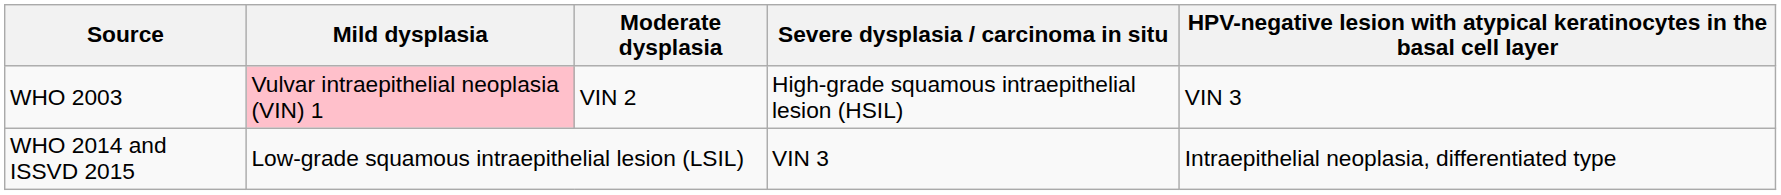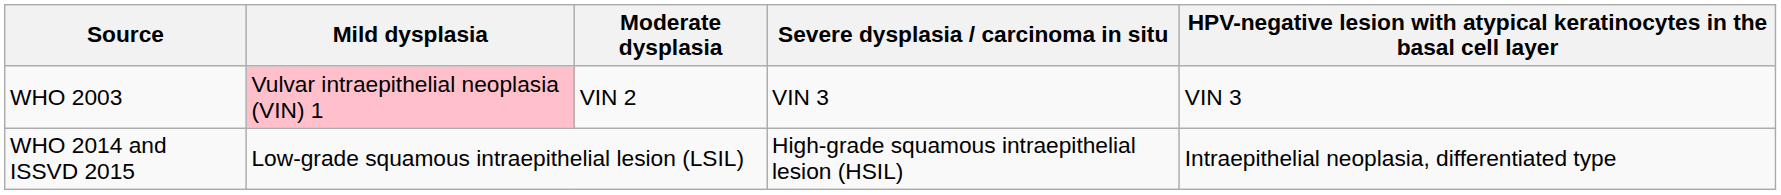(954, 96) High-grade squamous intraepithelial lesion (HSIL) -> (800, 96) VIN 3
(800, 158) VIN 3 -> (954, 158) High-grade squamous intraepithelial lesion (HSIL)
